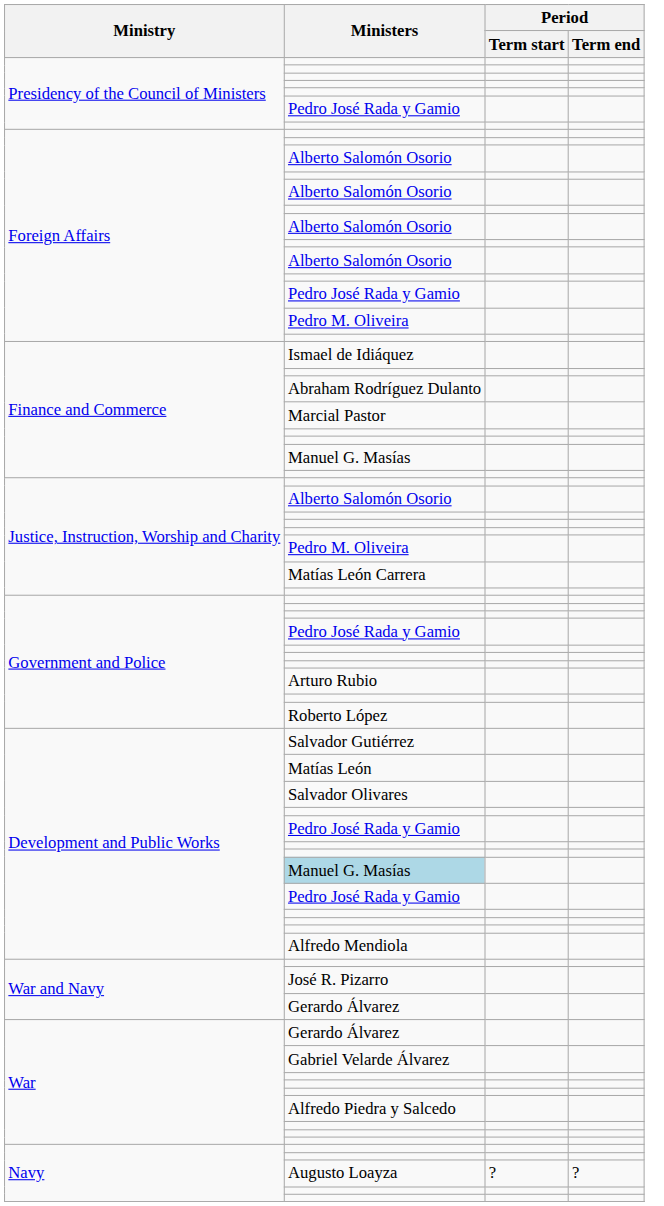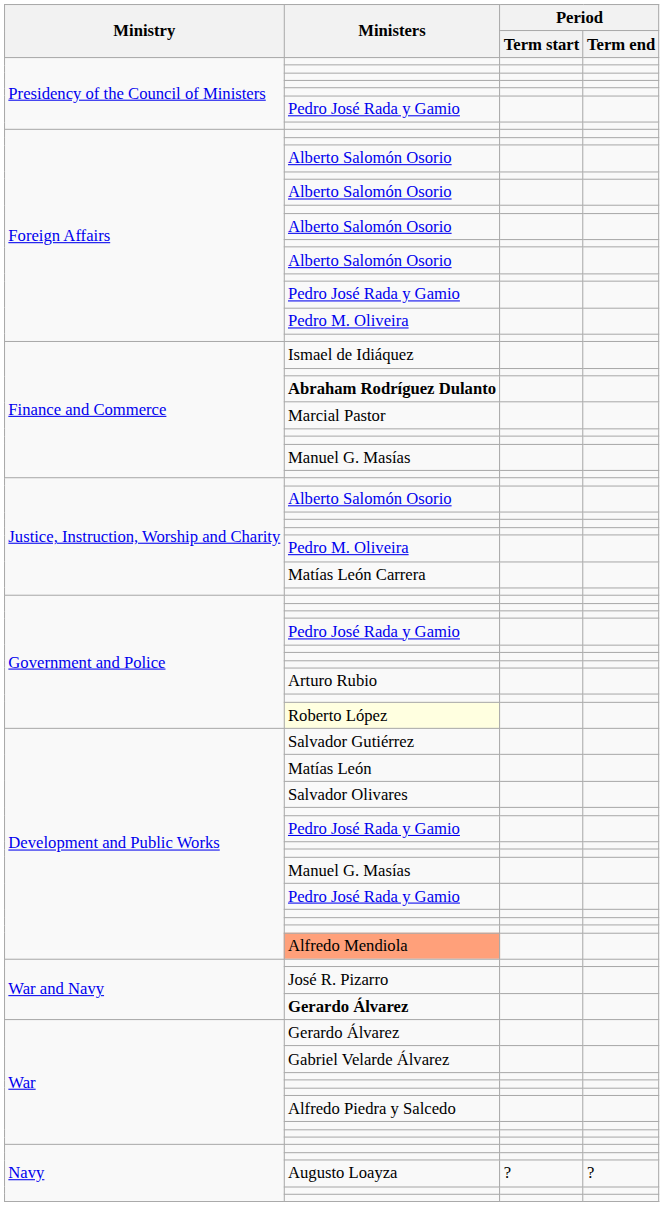(385, 388) normal -> (392, 388) bold
(338, 715) no background -> (338, 715) lightyellow background
(349, 870) lightblue background -> (349, 870) no background
(348, 945) no background -> (348, 945) lightsalmon background
(344, 1006) normal -> (348, 1006) bold
